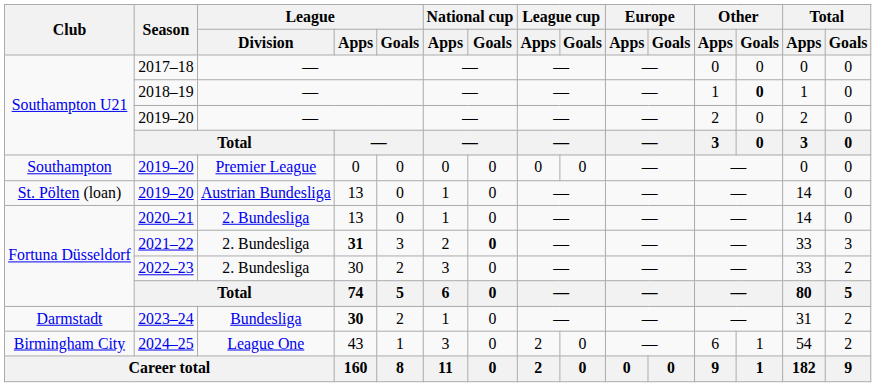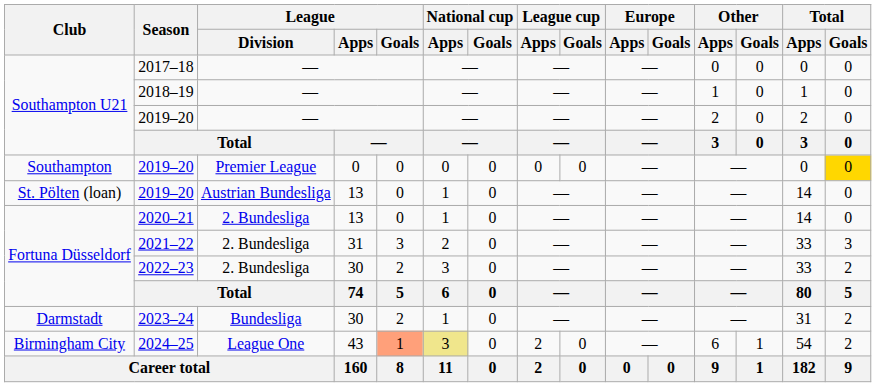(760, 92) bold -> (760, 92) normal
(848, 167) no background -> (848, 167) gold background
(356, 243) bold -> (356, 243) normal
(492, 243) bold -> (492, 243) normal
(356, 318) bold -> (356, 318) normal
(400, 343) no background -> (400, 343) lightsalmon background
(445, 343) no background -> (445, 343) khaki background
